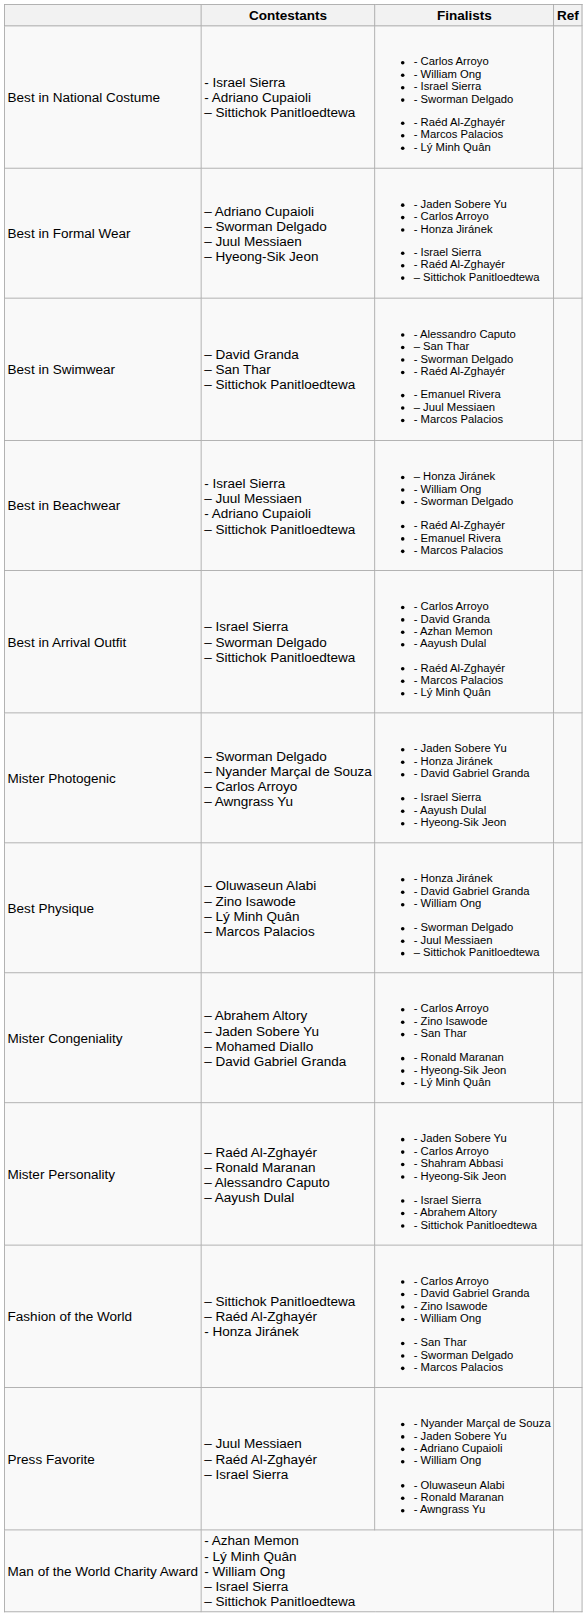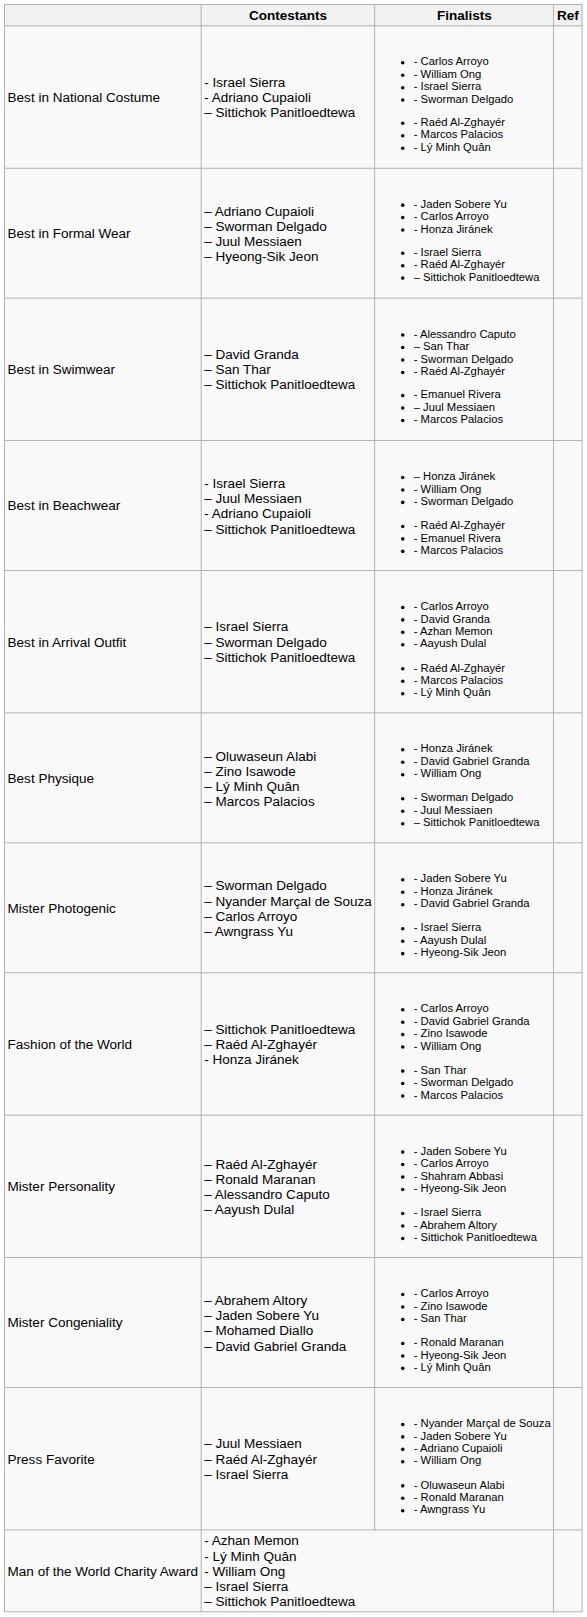rows swapped: (51, 908) <-> (62, 778)
rows swapped: (65, 1038) <-> (70, 1317)
